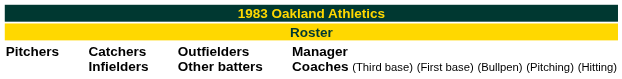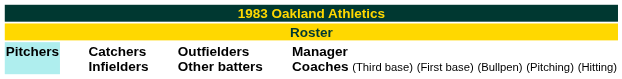(32, 51) no background -> (32, 51) paleturquoise background
